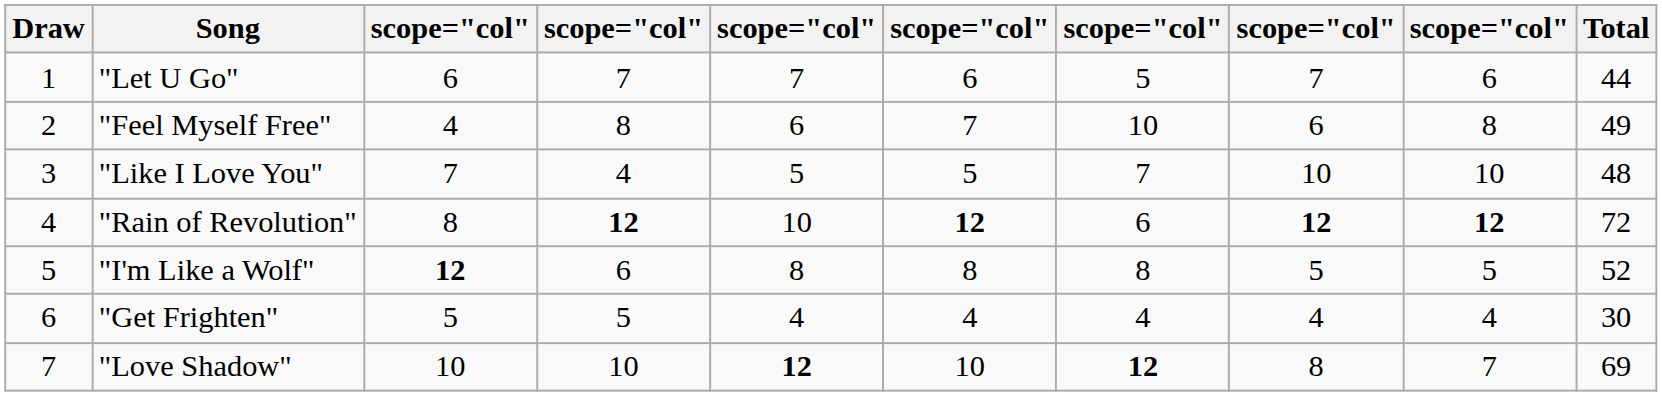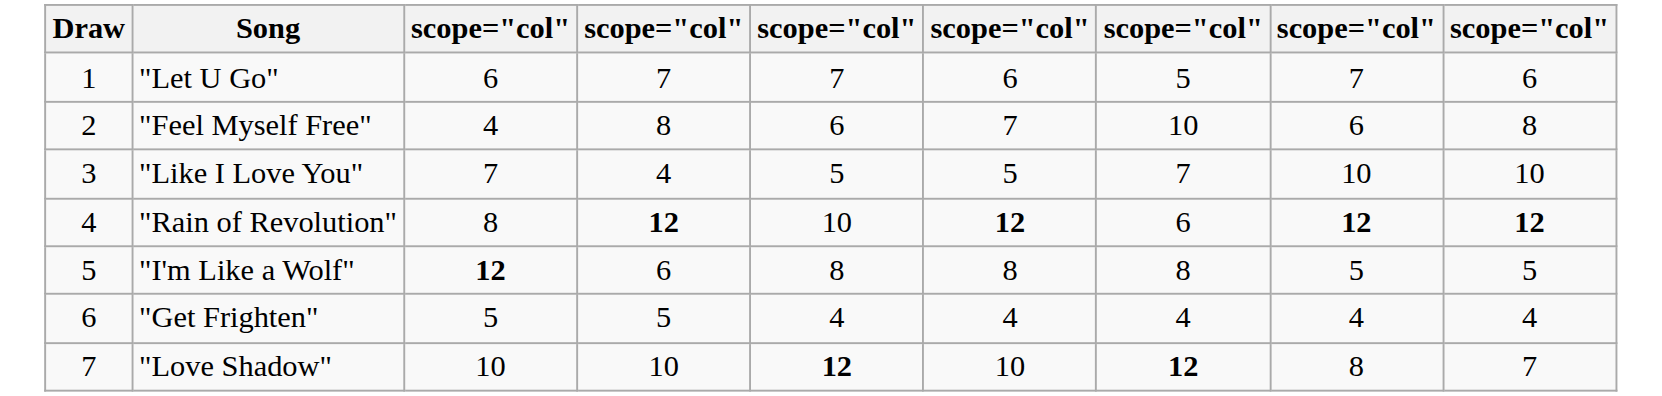- column: (1616, 28)
